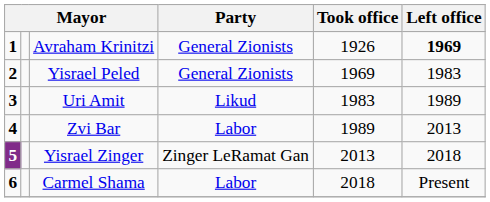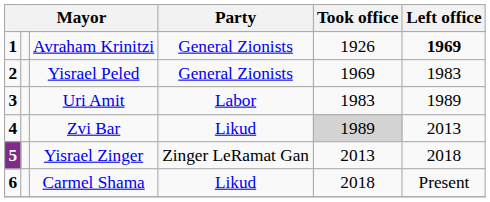(236, 100) Likud -> (236, 100) Labor
(236, 127) Labor -> (236, 127) Likud
(358, 127) no background -> (358, 127) lightgrey background
(236, 182) Labor -> (236, 182) Likud
